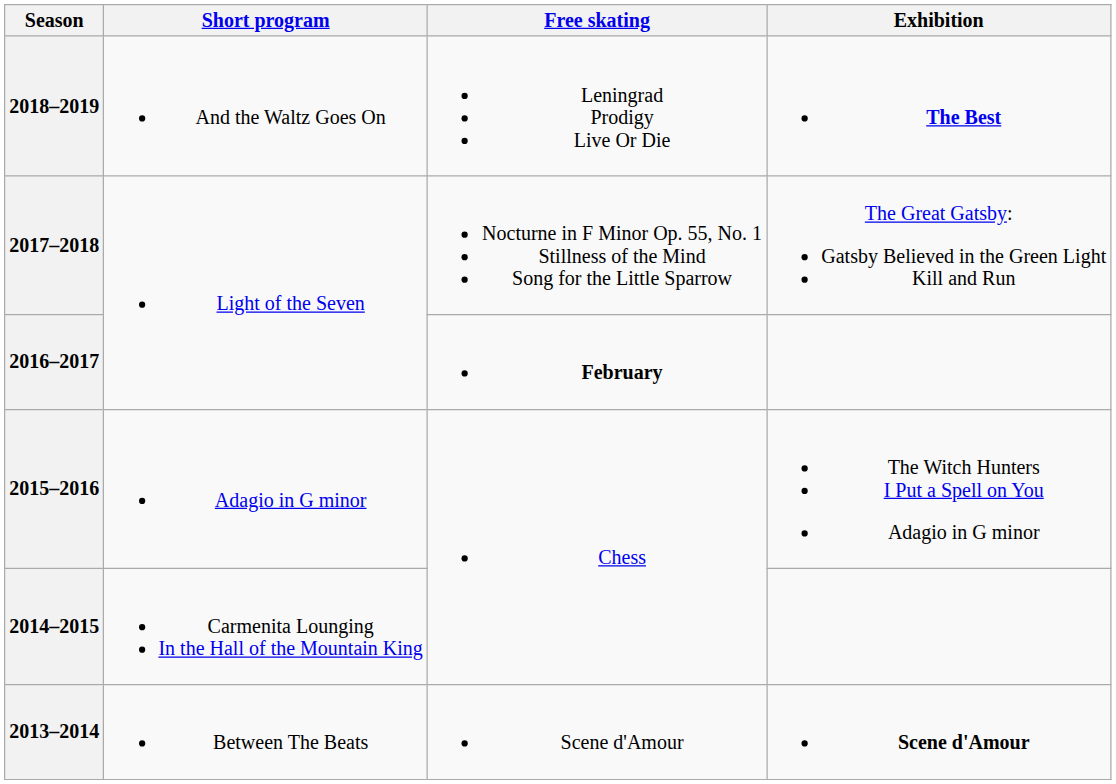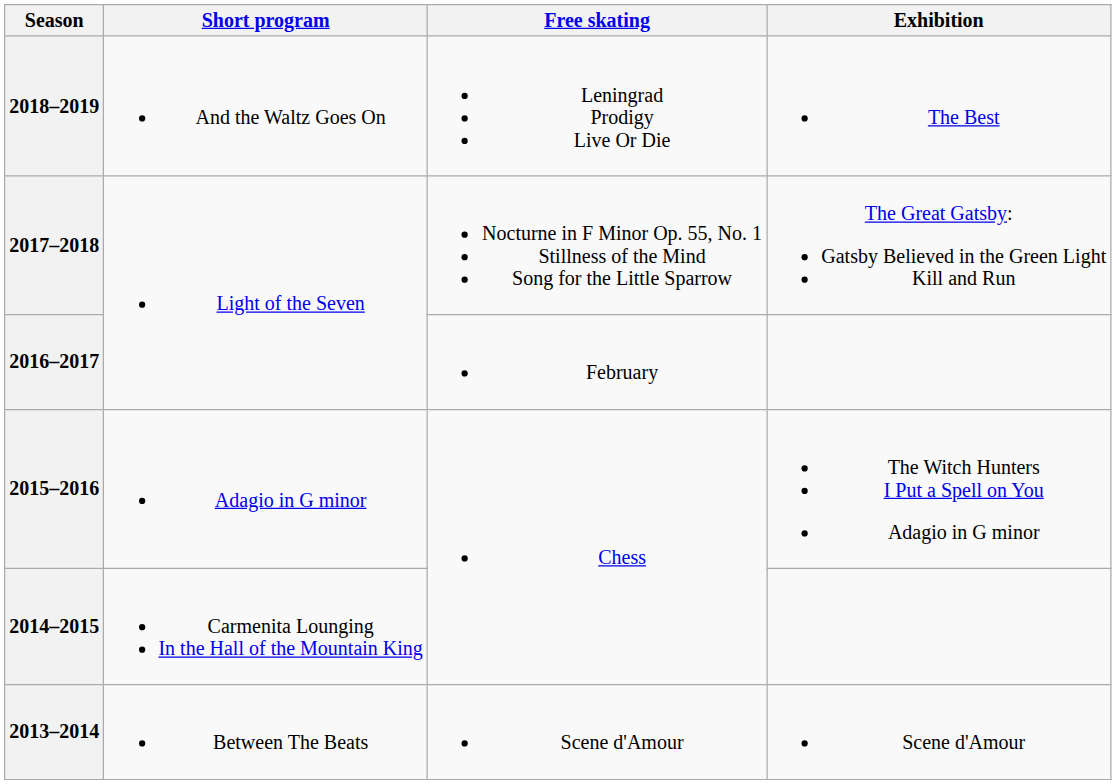(939, 117) bold -> (939, 117) normal
(597, 373) bold -> (597, 373) normal
(939, 743) bold -> (939, 743) normal
